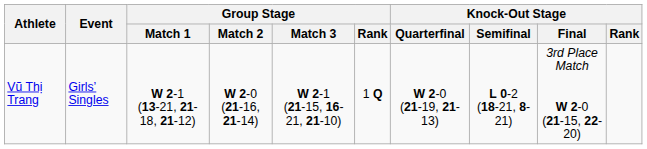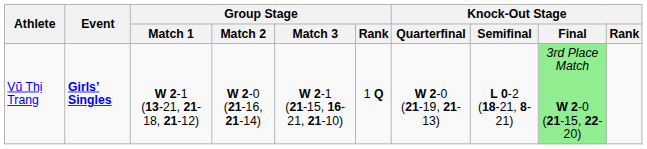(88, 94) normal -> (90, 94) bold
(572, 94) no background -> (572, 94) lightgreen background
